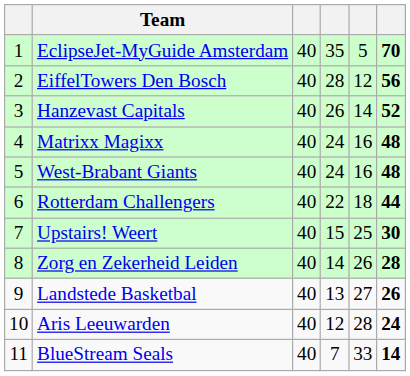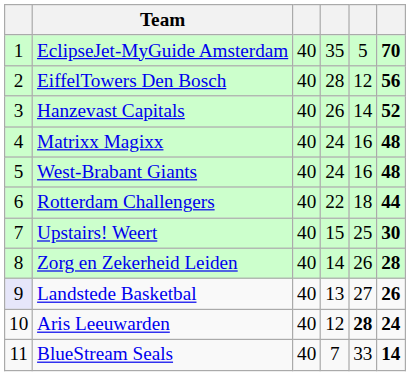(19, 293) no background -> (19, 293) lavender background
(363, 324) normal -> (363, 324) bold
